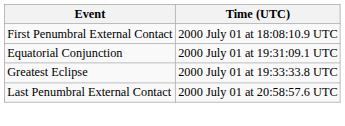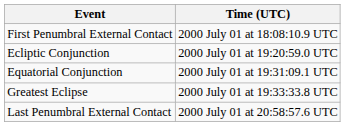+ row: (58, 53)
